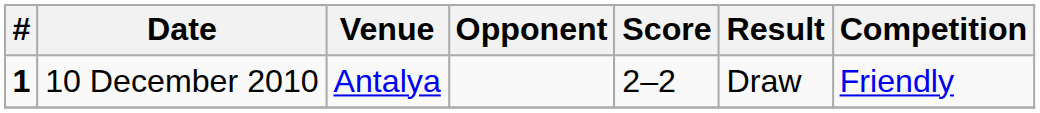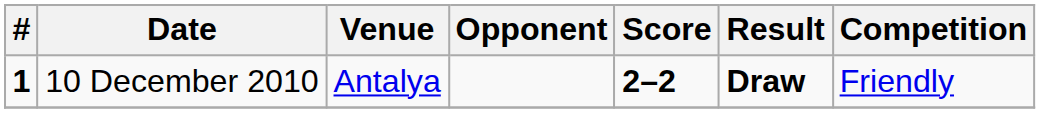(649, 81) normal -> (649, 81) bold
(764, 81) normal -> (766, 81) bold
